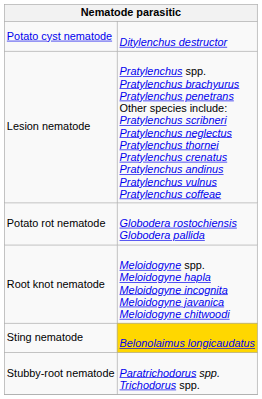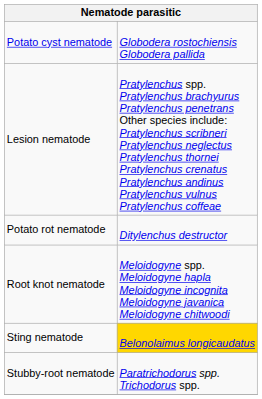(173, 42) Ditylenchus destructor -> (178, 48) Globodera rostochiensis Globodera pallida
(178, 230) Globodera rostochiensis Globodera pallida -> (173, 236) Ditylenchus destructor
